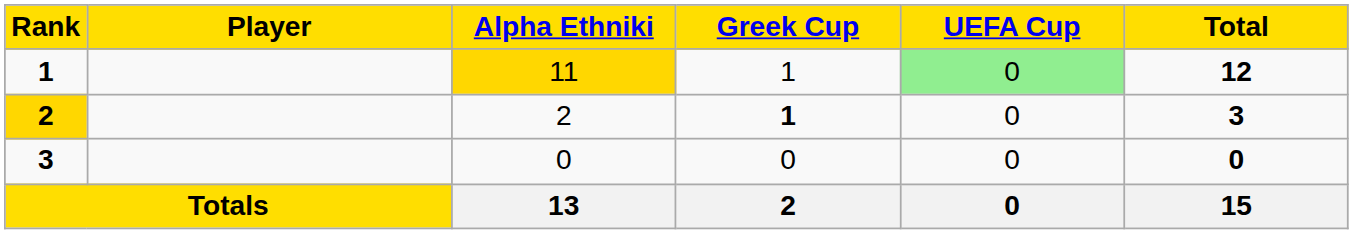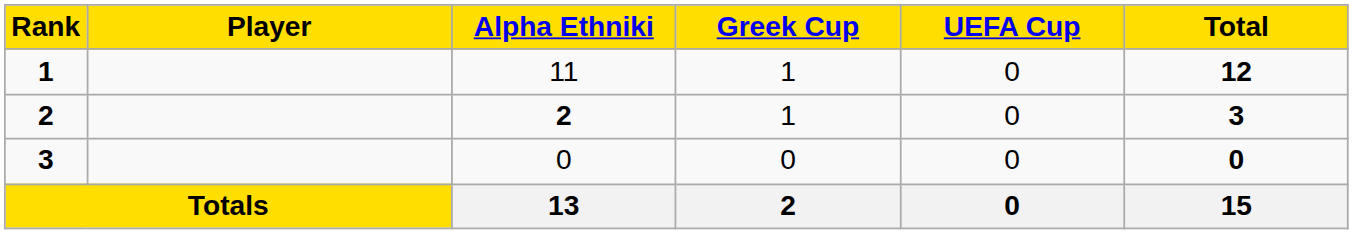(564, 71) gold background -> (564, 71) no background
(1012, 71) lightgreen background -> (1012, 71) no background
(46, 116) gold background -> (46, 116) no background
(564, 116) normal -> (564, 116) bold
(788, 116) bold -> (788, 116) normal
